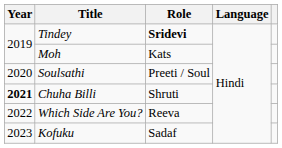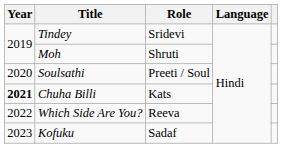(167, 34) bold -> (166, 34) normal
(160, 53) Kats -> (164, 53) Shruti
(164, 93) Shruti -> (160, 93) Kats
